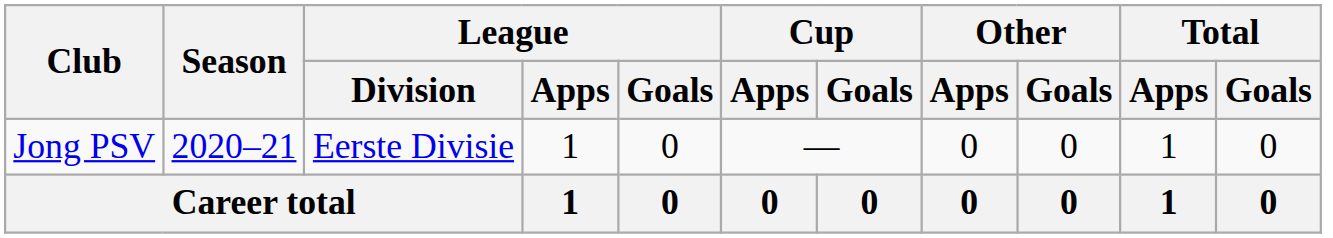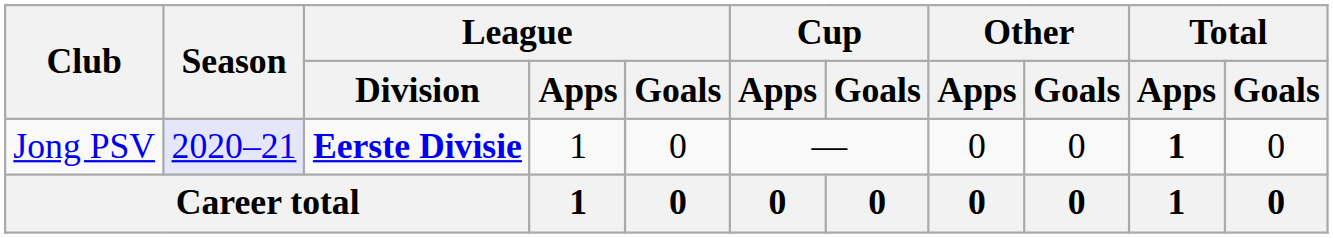(234, 145) no background -> (234, 145) lavender background
(413, 145) normal -> (417, 145) bold
(1169, 145) normal -> (1176, 145) bold
